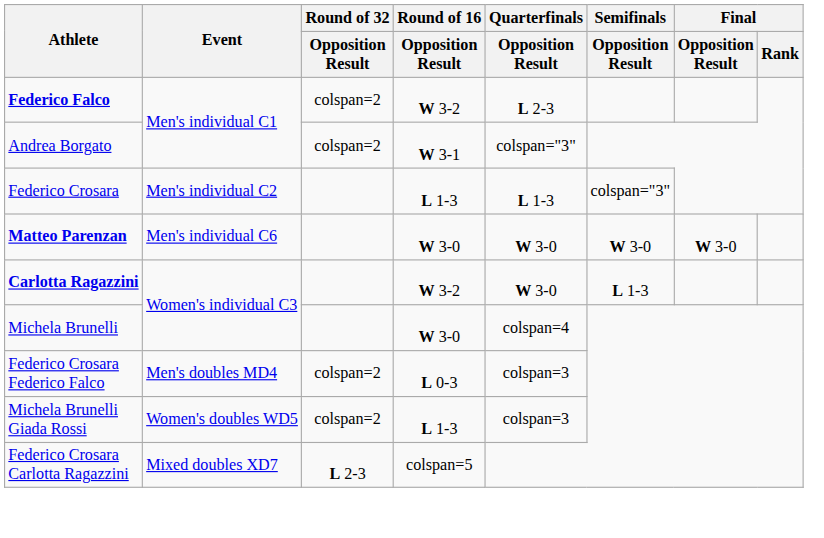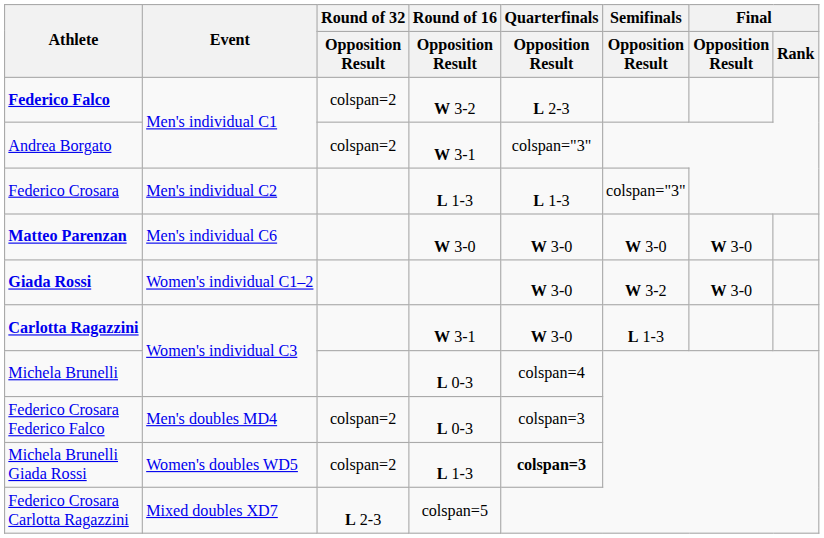+ row: (50, 282)
(439, 292) W 3-2 -> (455, 337) W 3-1
(439, 337) W 3-0 -> (455, 383) L 0-3
(536, 419) normal -> (552, 465) bold
